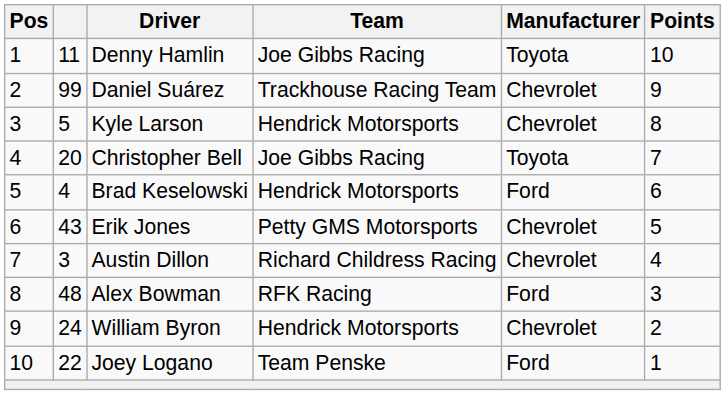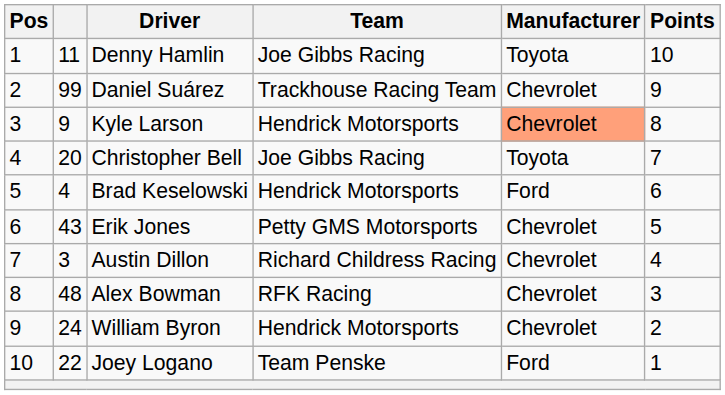(64, 123) 5 -> (64, 123) 9
(551, 123) no background -> (551, 123) lightsalmon background
(528, 293) Ford -> (551, 293) Chevrolet
